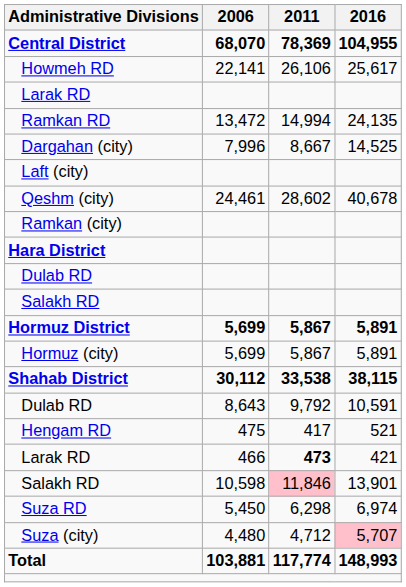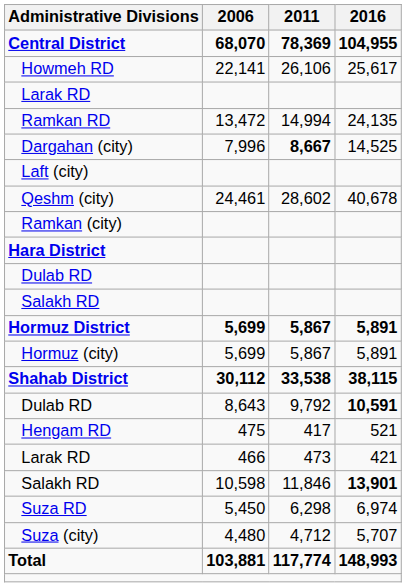(310, 146) normal -> (310, 146) bold
(372, 405) normal -> (372, 405) bold
(317, 457) bold -> (317, 457) normal
(307, 483) pink background -> (307, 483) no background
(372, 483) normal -> (372, 483) bold
(377, 535) pink background -> (377, 535) no background
